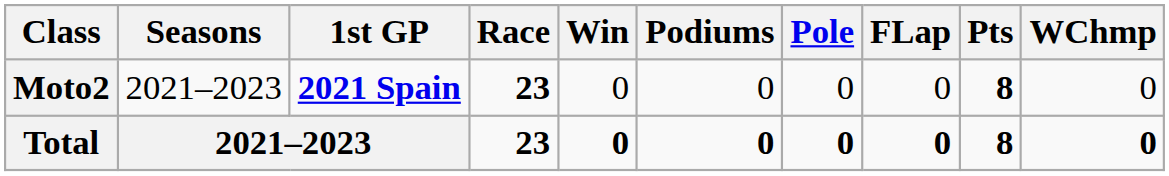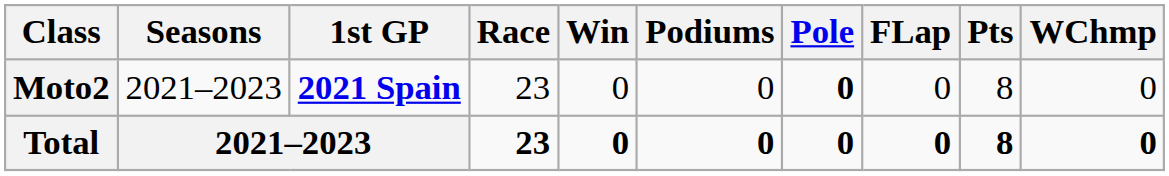(533, 87) bold -> (533, 87) normal
(845, 87) normal -> (845, 87) bold
(1005, 87) bold -> (1005, 87) normal
